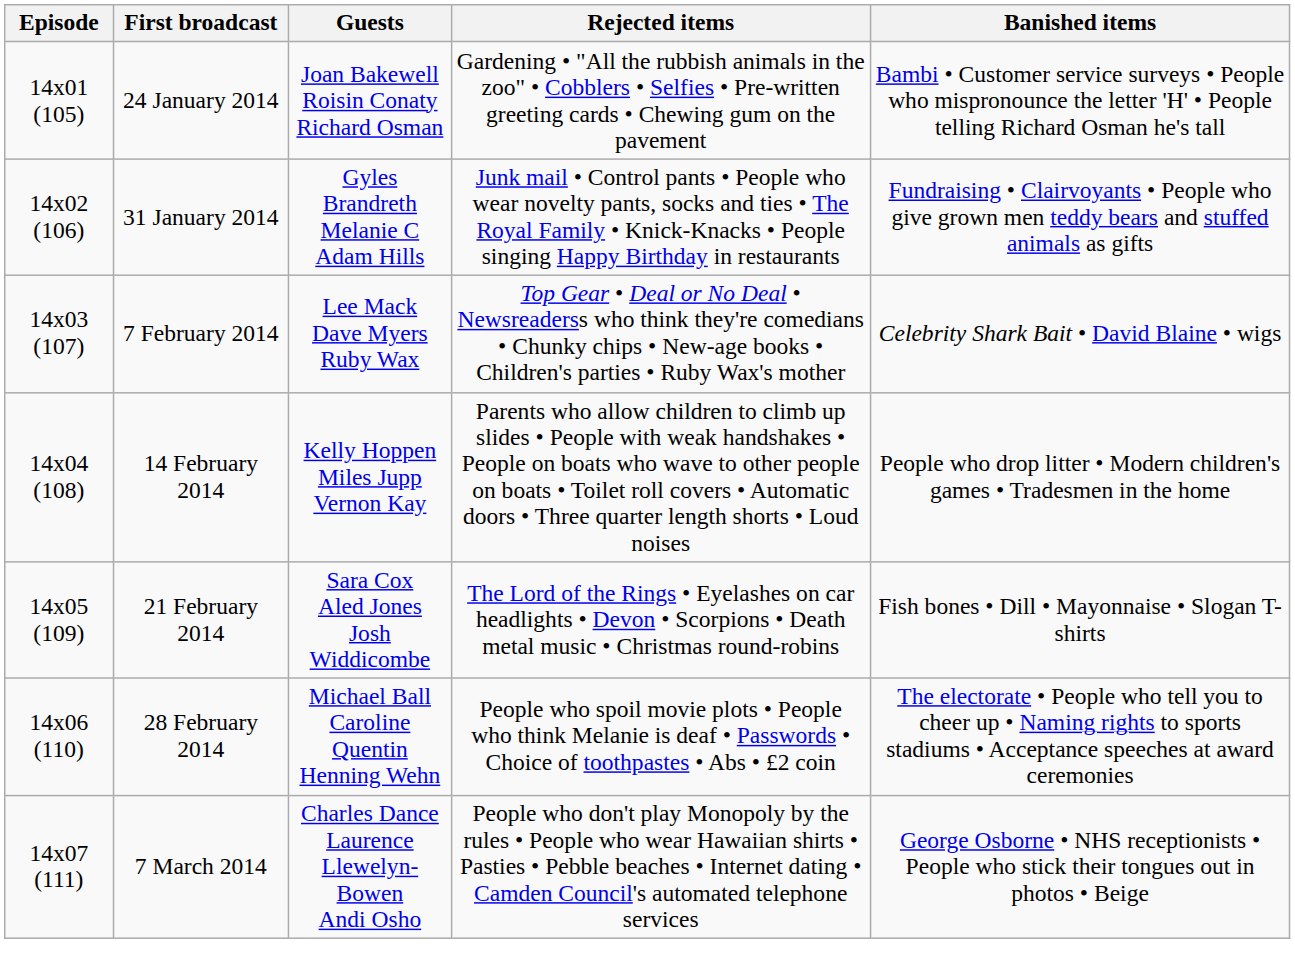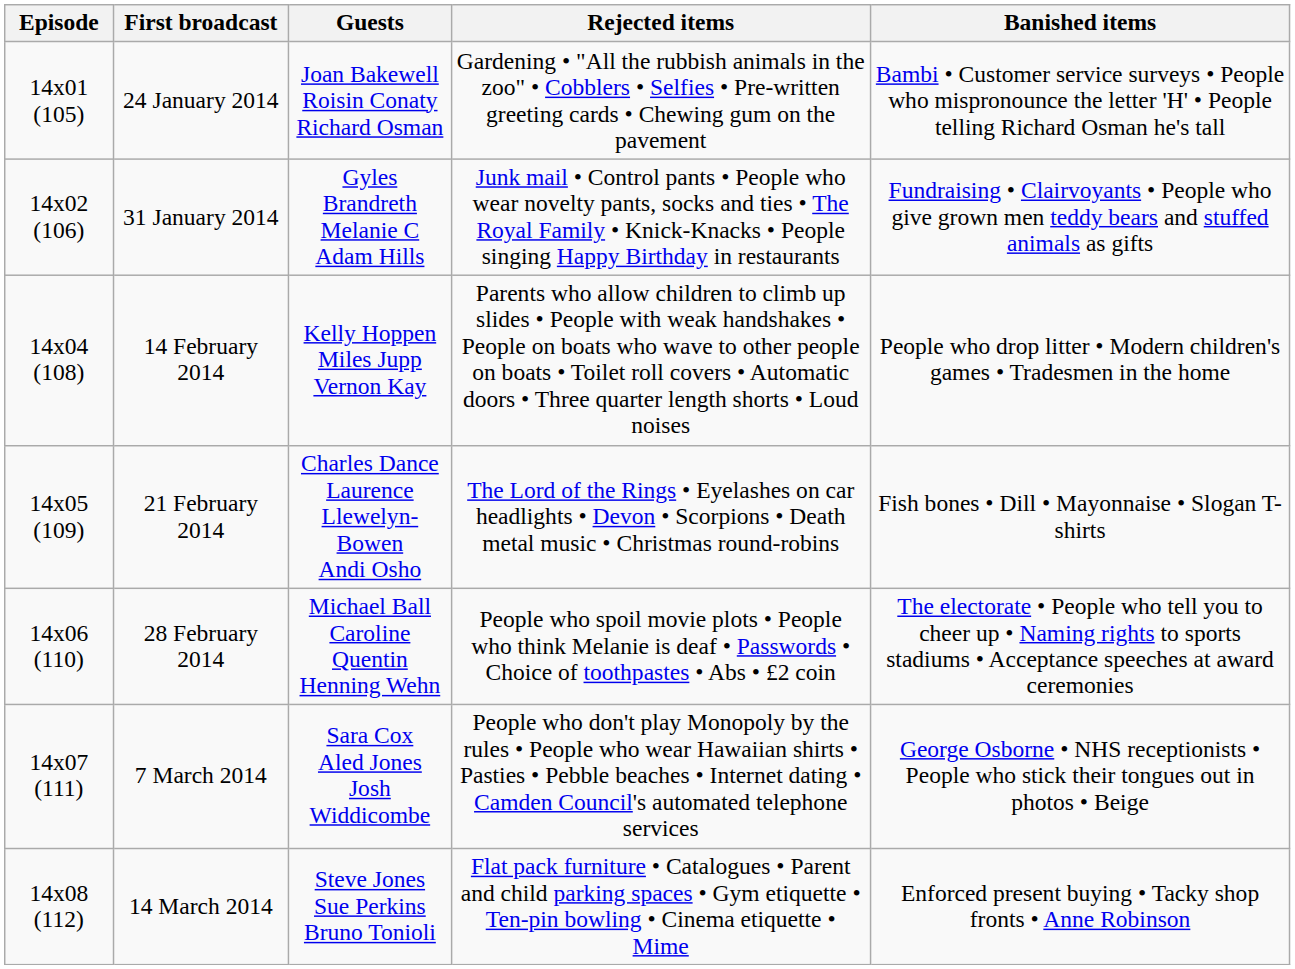- row: (201, 333)
(370, 619) Sara Cox Aled Jones Josh Widdicombe -> (370, 516) Charles Dance Laurence Llewelyn-Bowen Andi Osho
(370, 866) Charles Dance Laurence Llewelyn-Bowen Andi Osho -> (370, 776) Sara Cox Aled Jones Josh Widdicombe
+ row: (201, 906)
